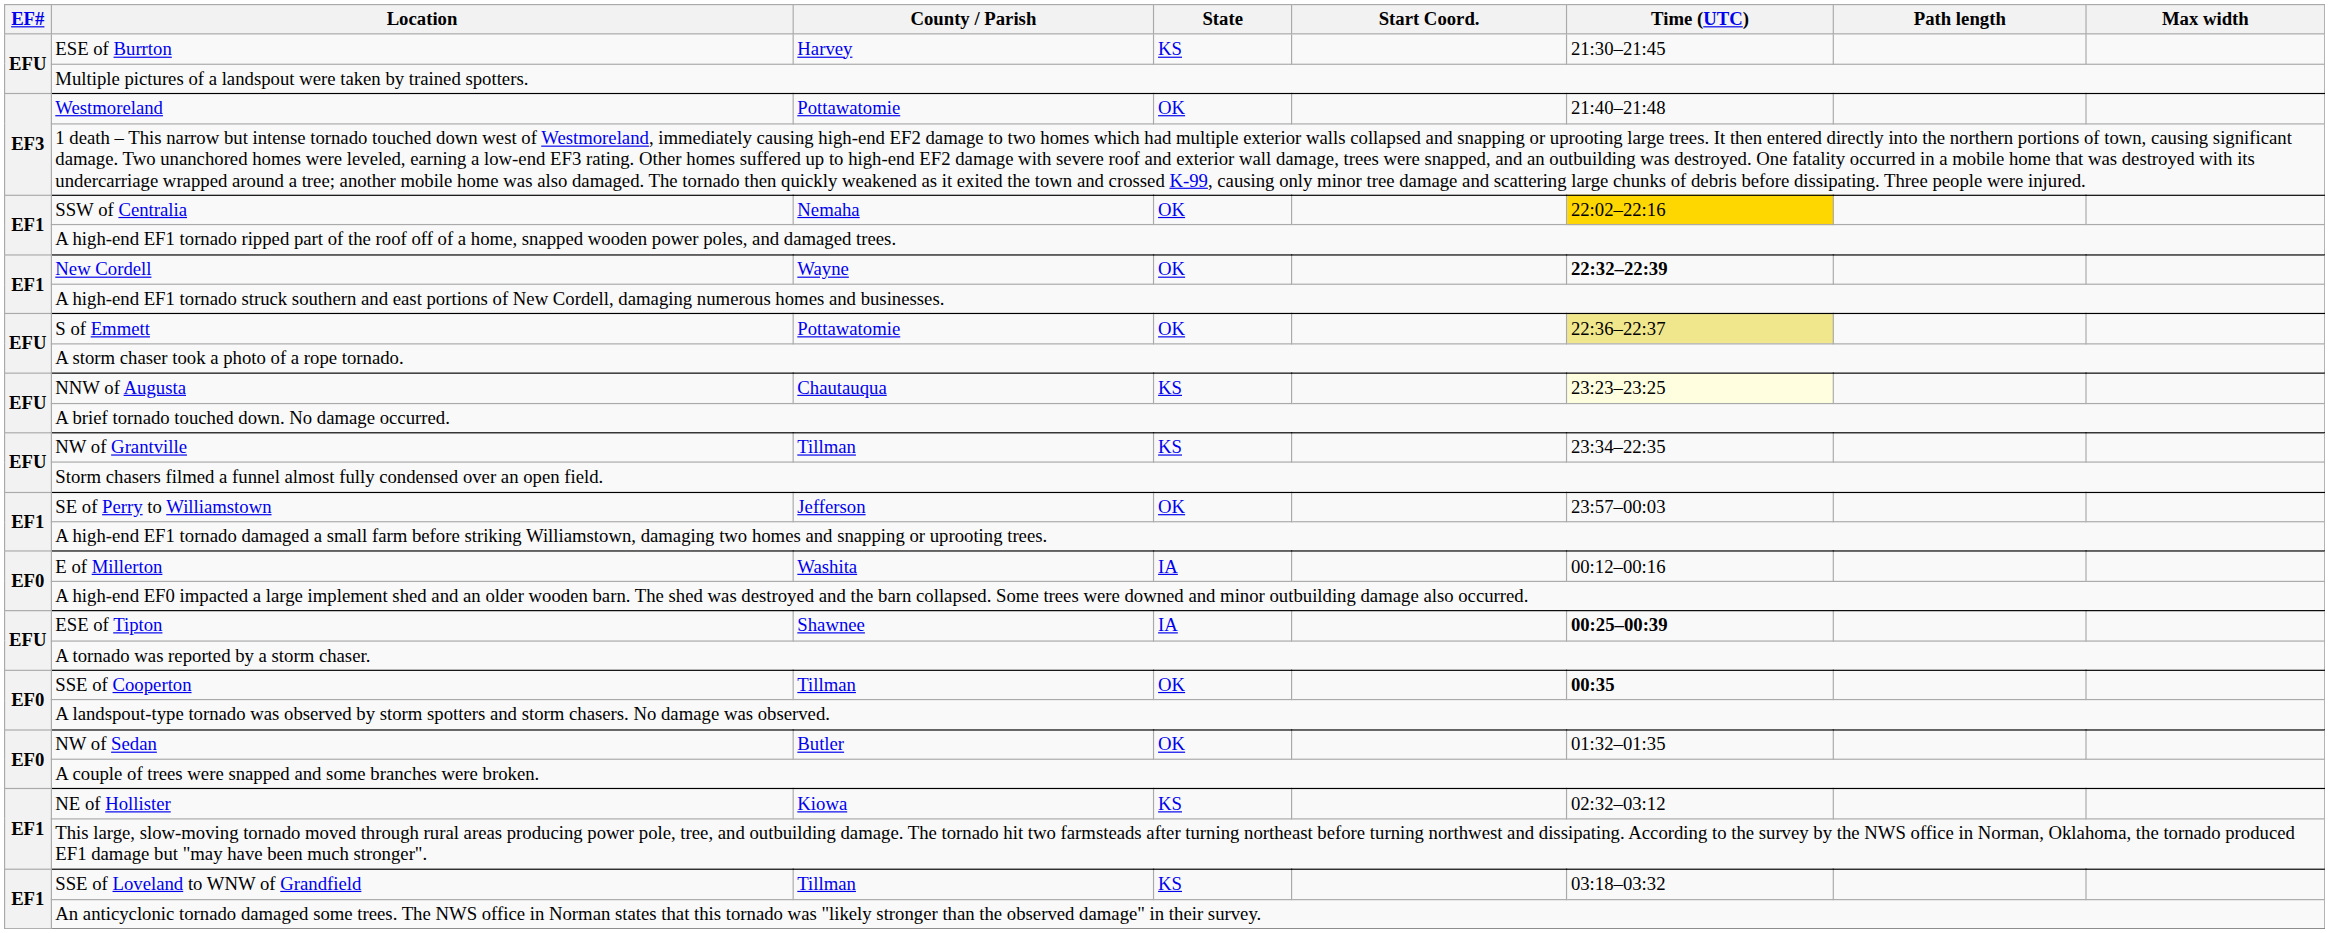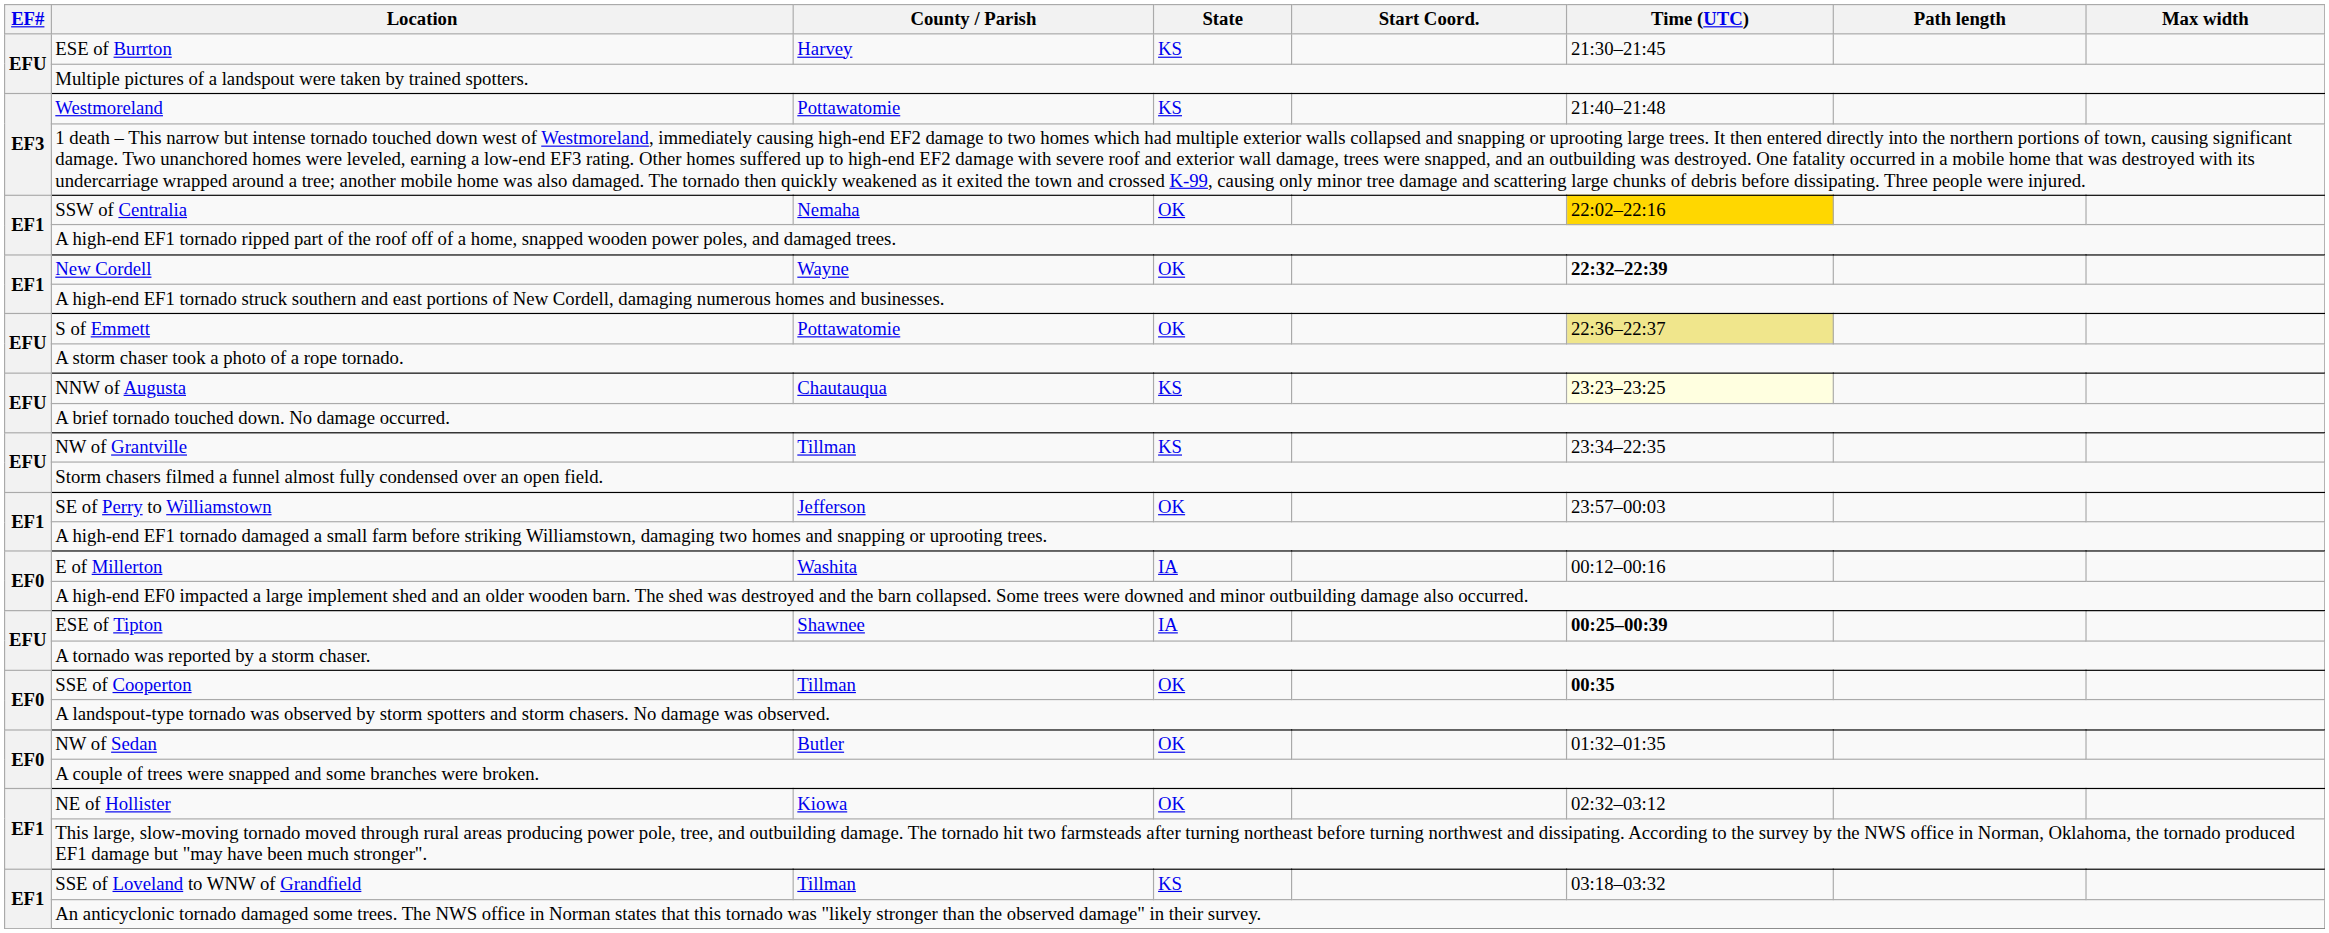(1172, 108) OK -> (1170, 108) KS
(1170, 803) KS -> (1172, 803) OK
